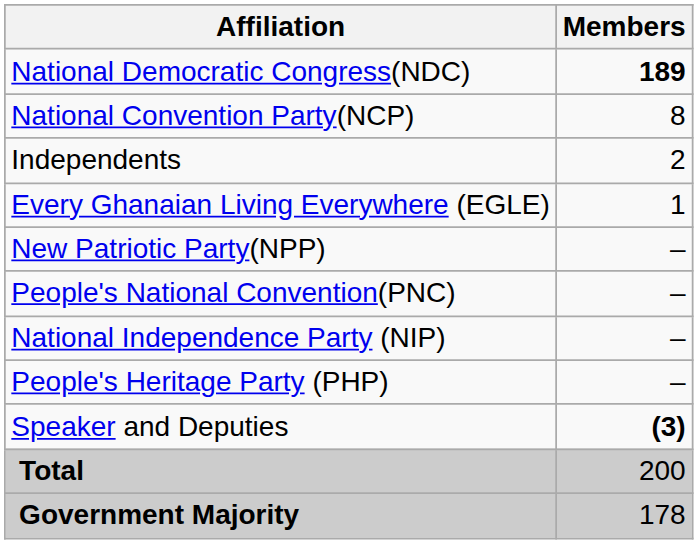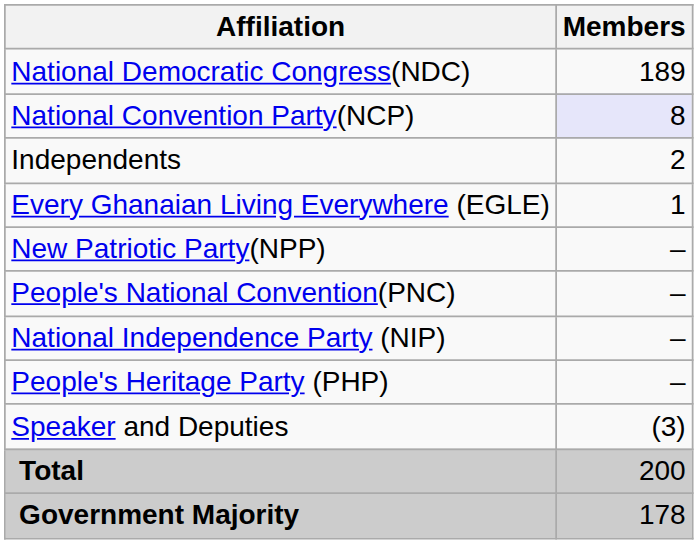(662, 71) bold -> (662, 71) normal
(678, 115) no background -> (678, 115) lavender background
(669, 426) bold -> (669, 426) normal
